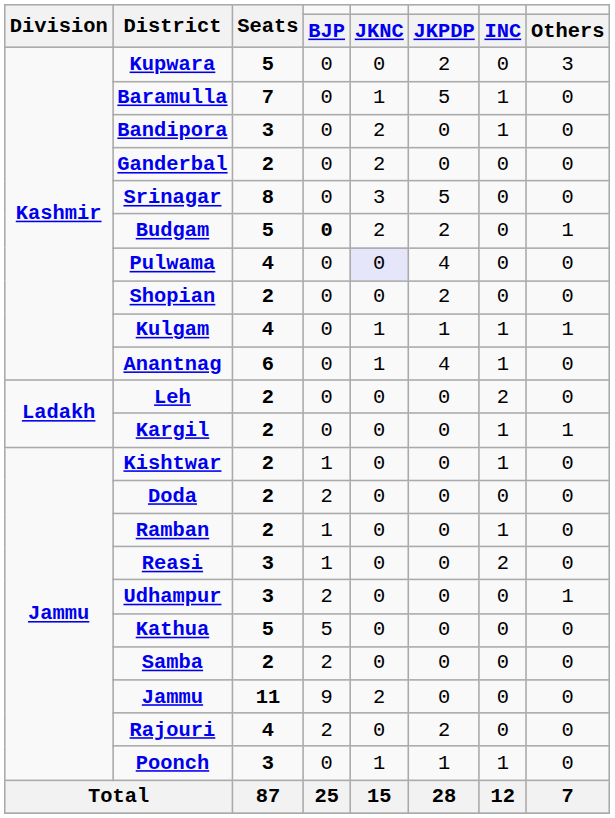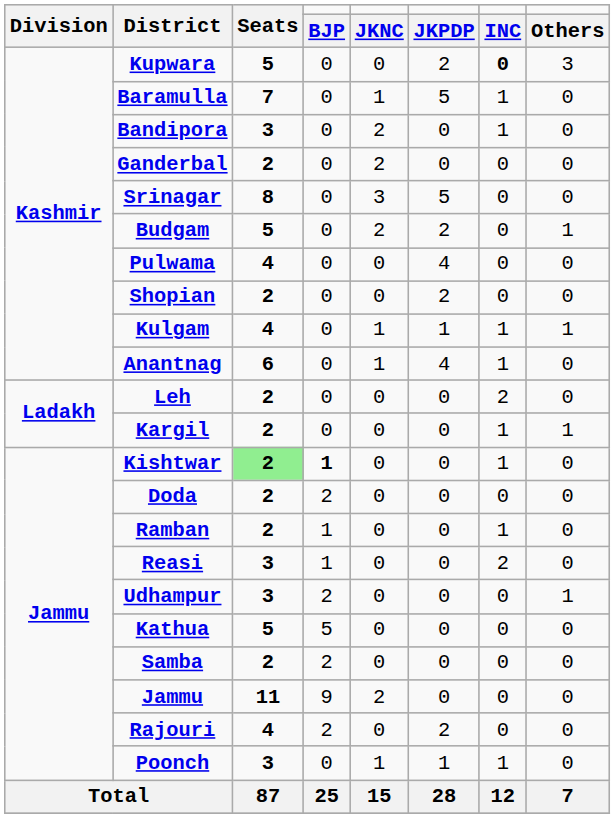(503, 64) normal -> (503, 64) bold
(327, 231) bold -> (327, 231) normal
(379, 264) lavender background -> (379, 264) no background
(268, 464) no background -> (268, 464) lightgreen background
(327, 464) normal -> (327, 464) bold
